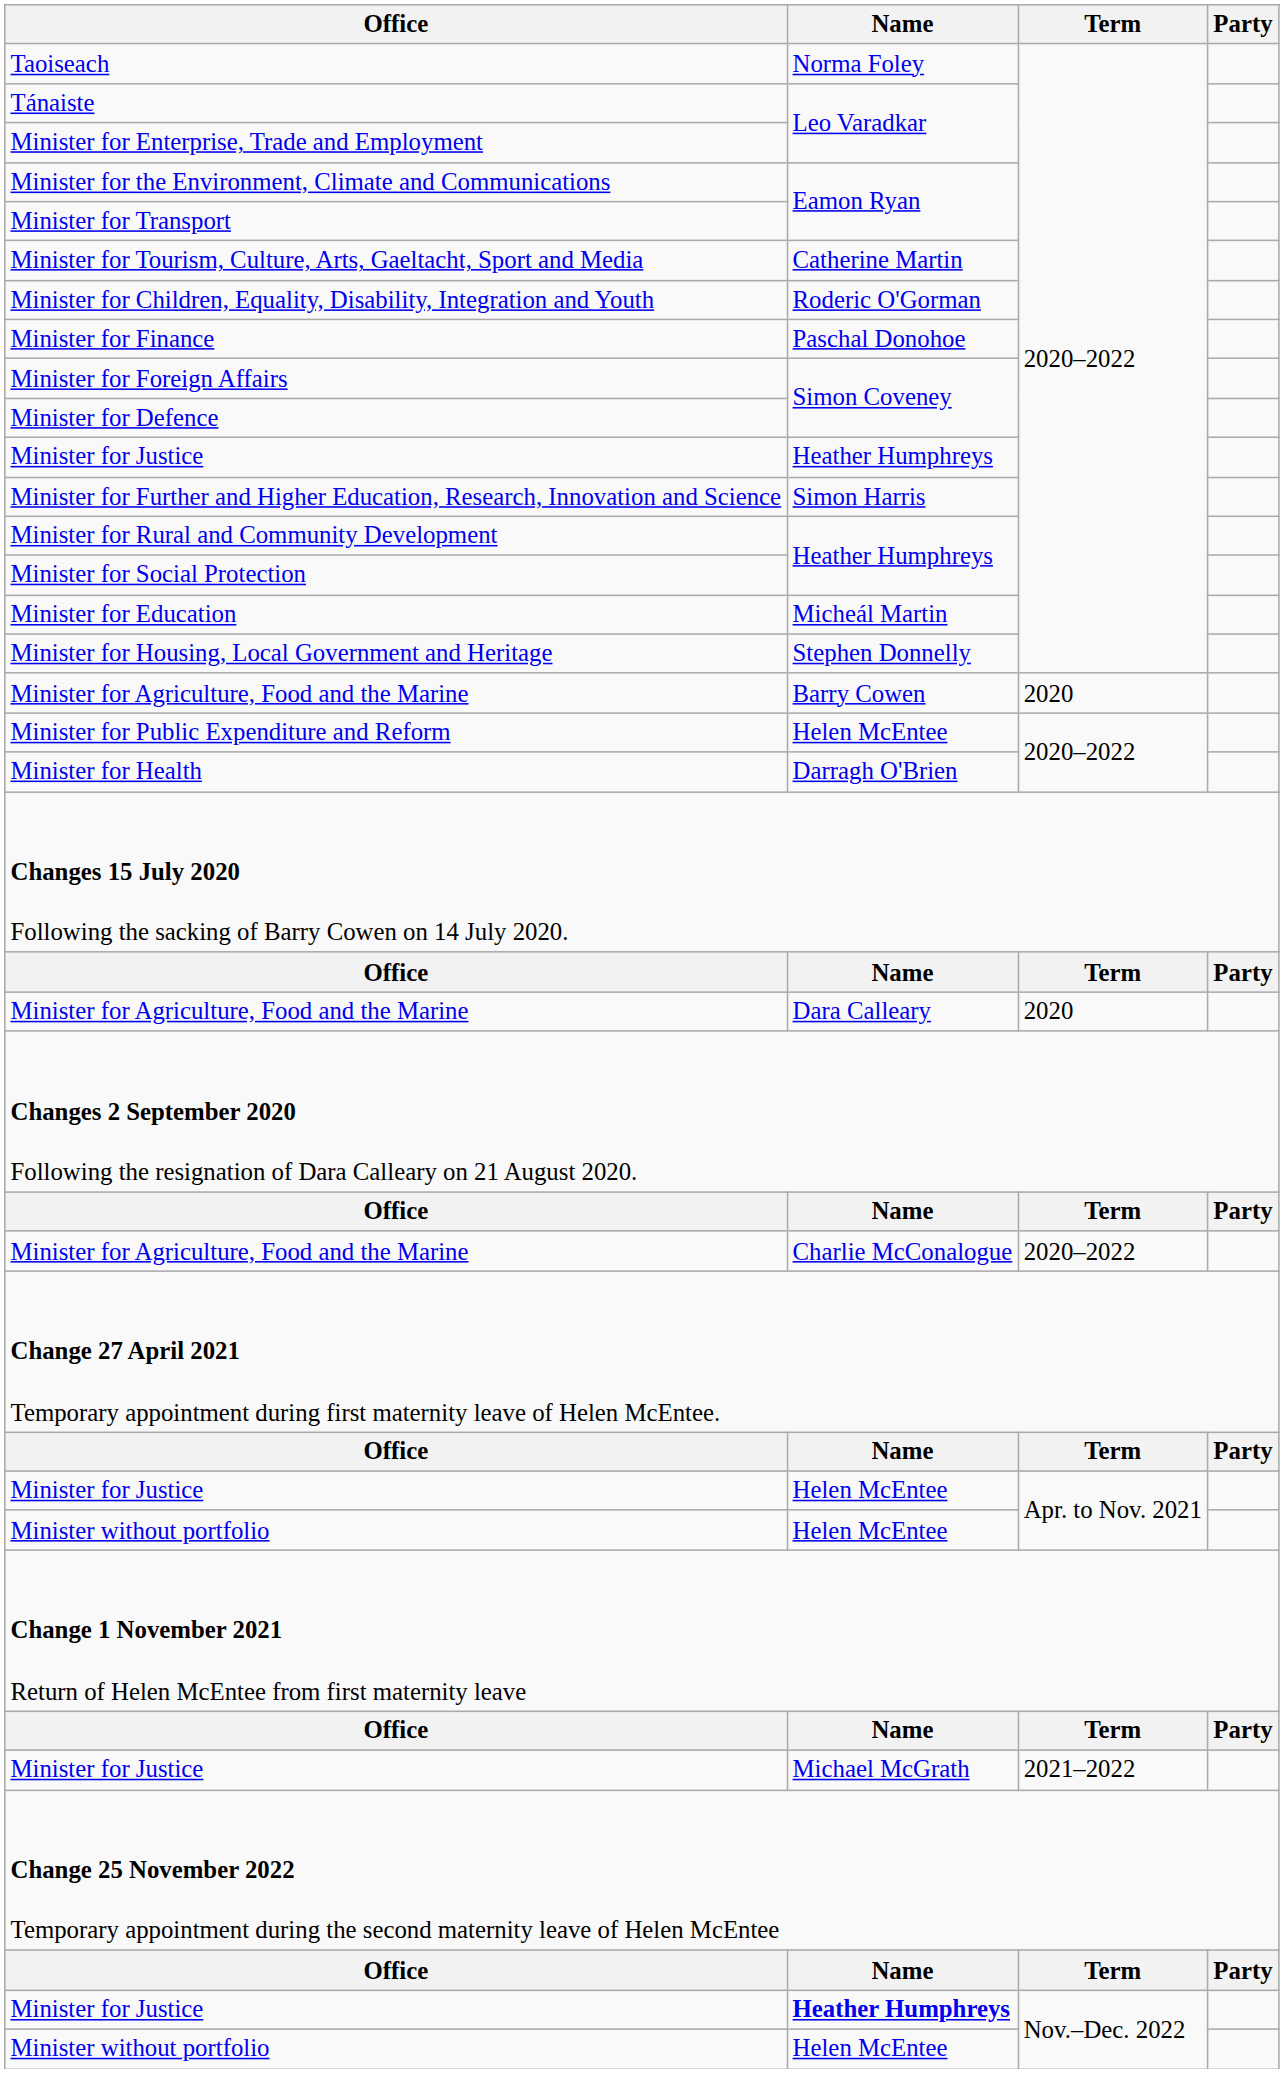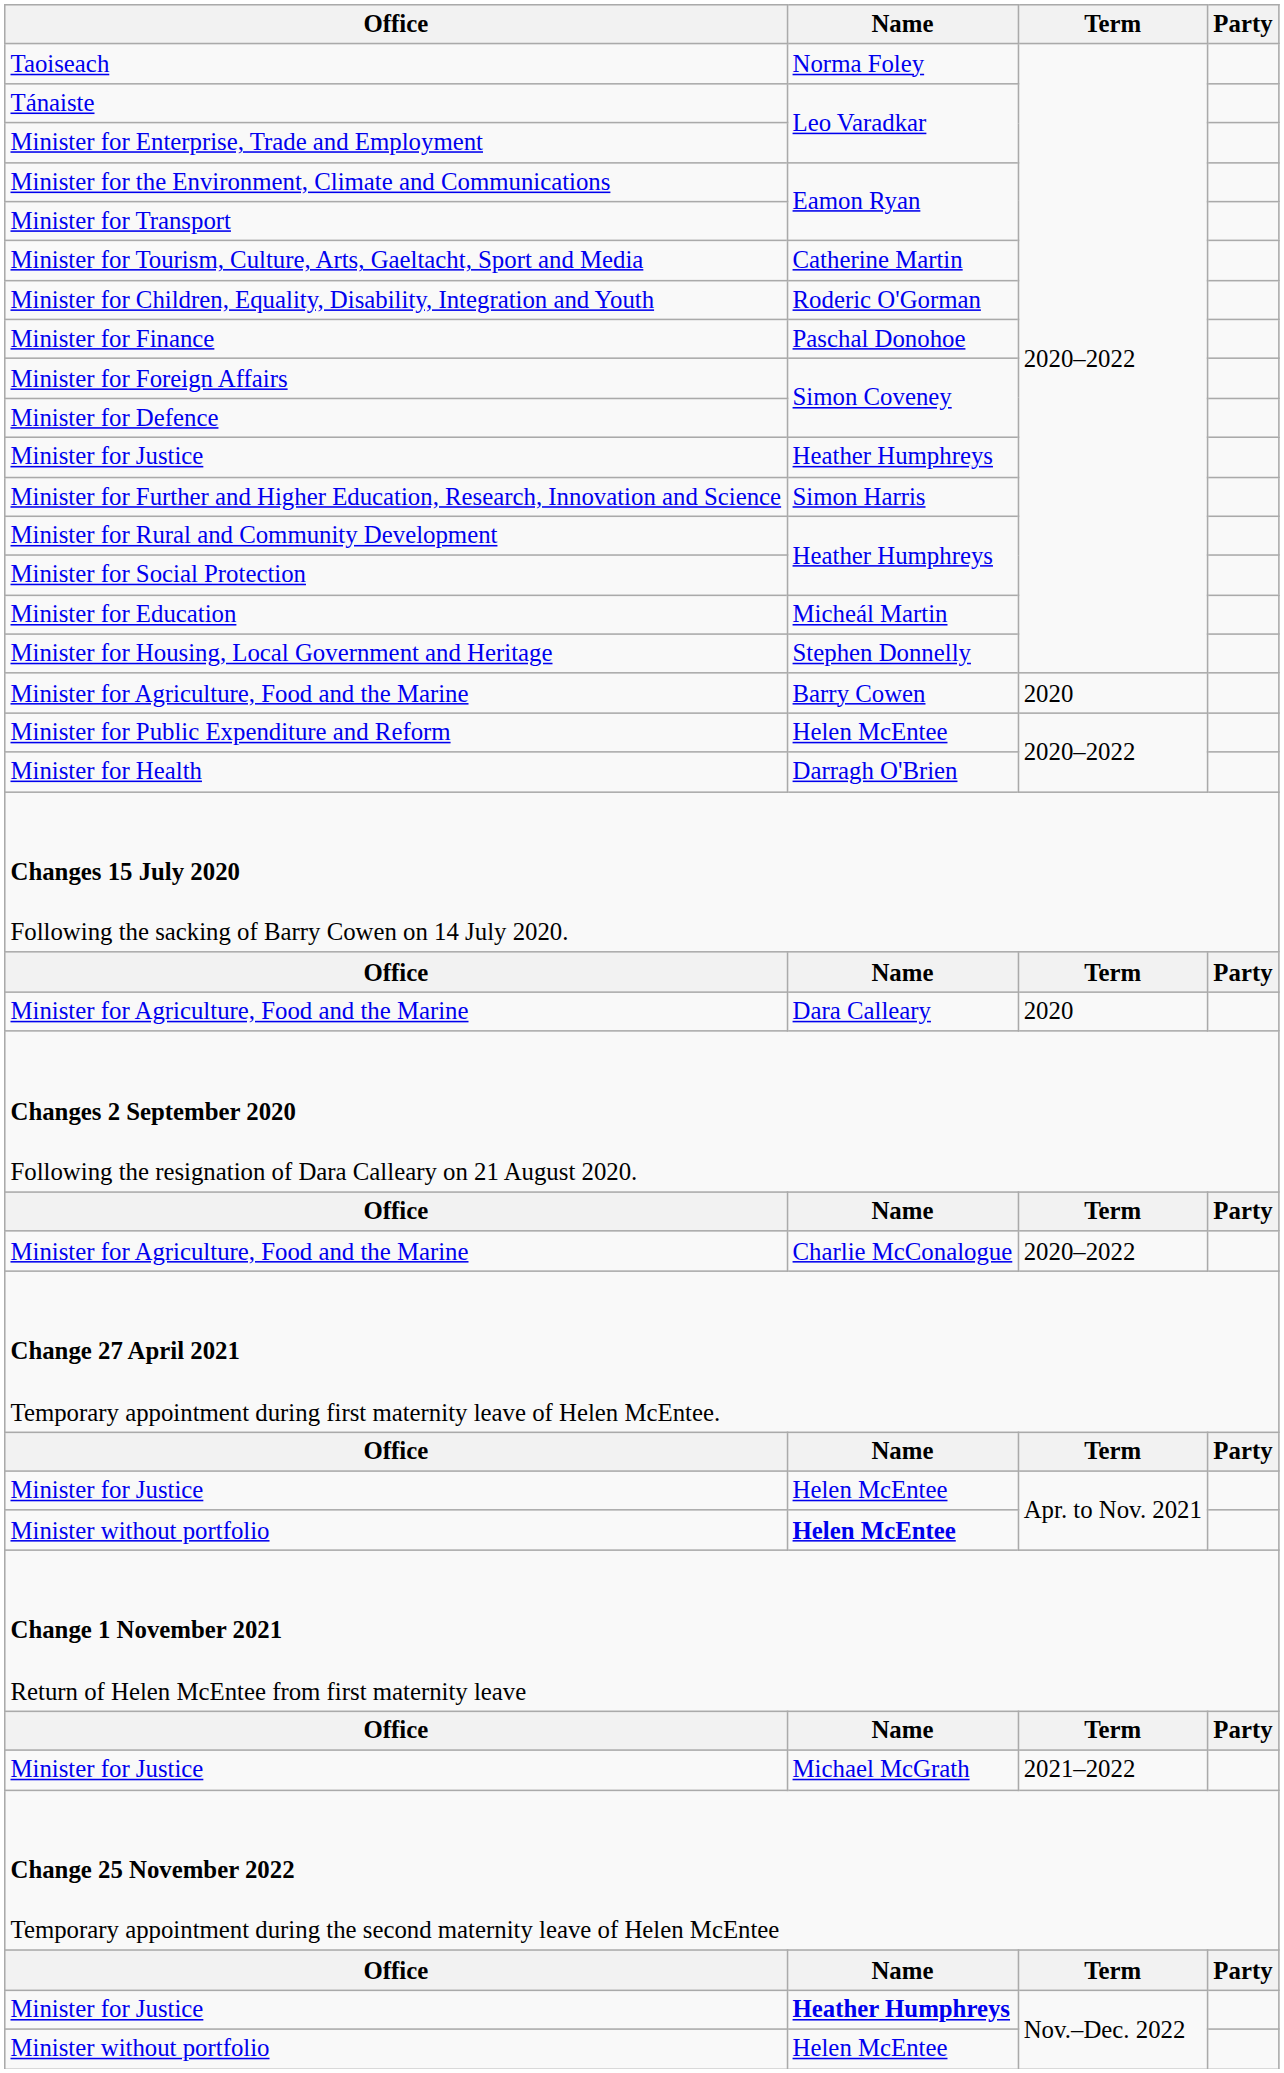(870, 1529) normal -> (874, 1529) bold
